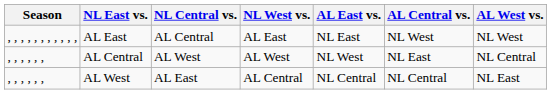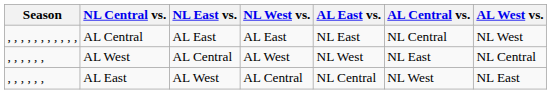columns swapped: (116, 15) <-> (196, 15)
(411, 36) NL West -> (417, 36) NL Central
(417, 78) NL Central -> (411, 78) NL West
